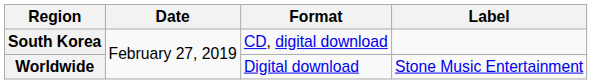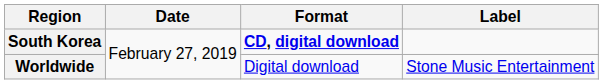(316, 41) normal -> (321, 41) bold
